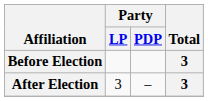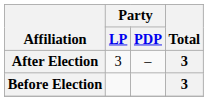rows swapped: (55, 61) <-> (55, 84)
